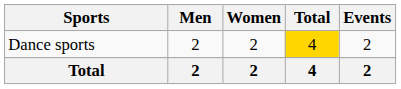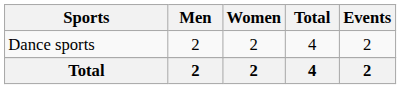(312, 44) gold background -> (312, 44) no background
